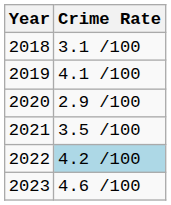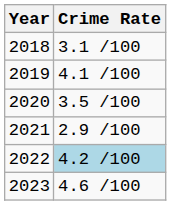(99, 103) 2.9 /100 -> (99, 103) 3.5 /100
(99, 131) 3.5 /100 -> (99, 131) 2.9 /100
